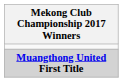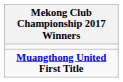(61, 63) lightgrey background -> (61, 63) no background
